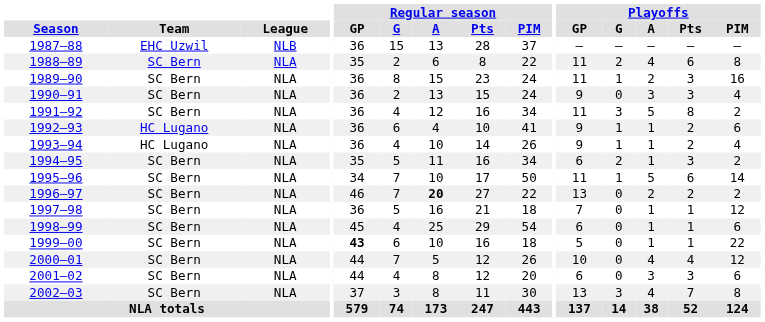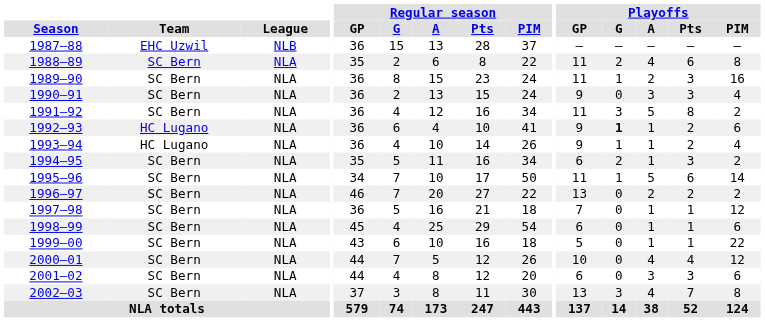(619, 128) normal -> (619, 128) bold
(436, 194) bold -> (436, 194) normal
(357, 243) bold -> (357, 243) normal
